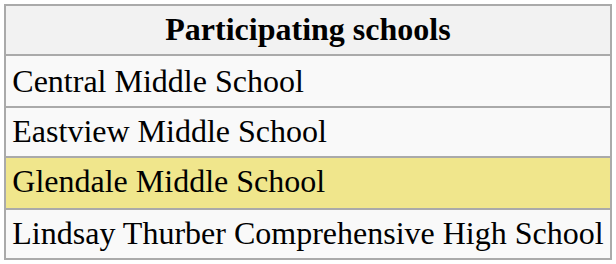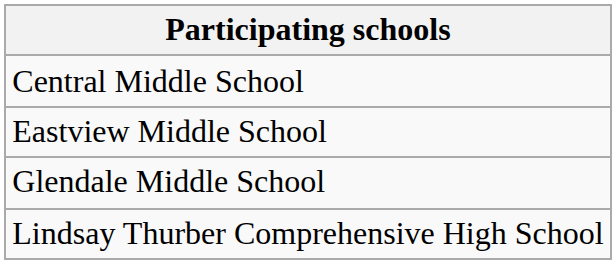(169, 182) khaki background -> (169, 182) no background
